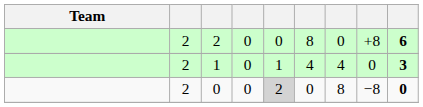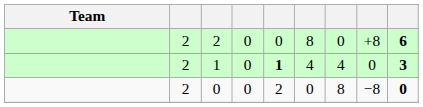(279, 65) normal -> (279, 65) bold
(279, 89) lightgrey background -> (279, 89) no background
